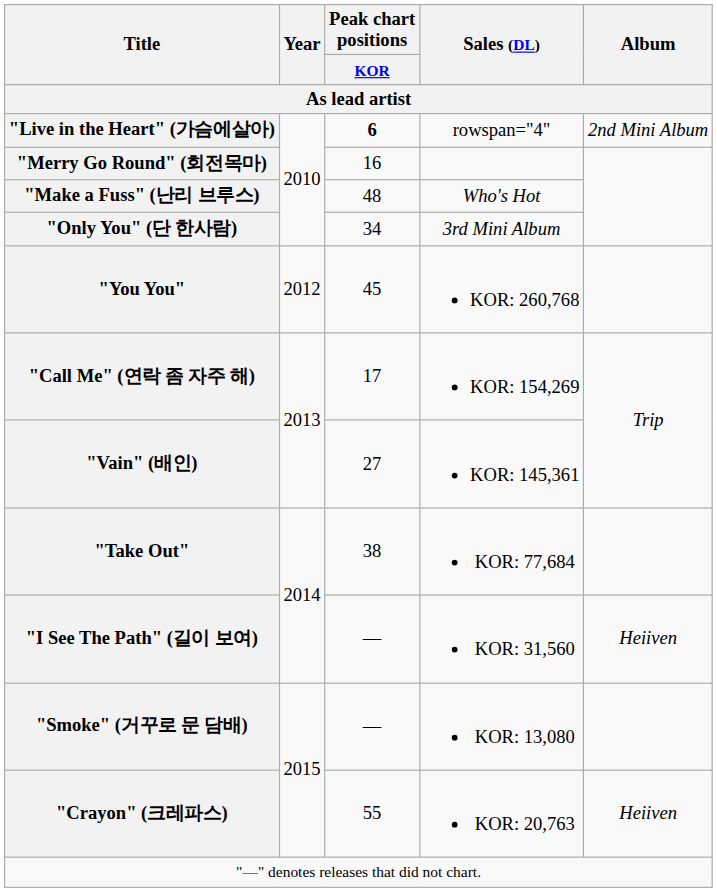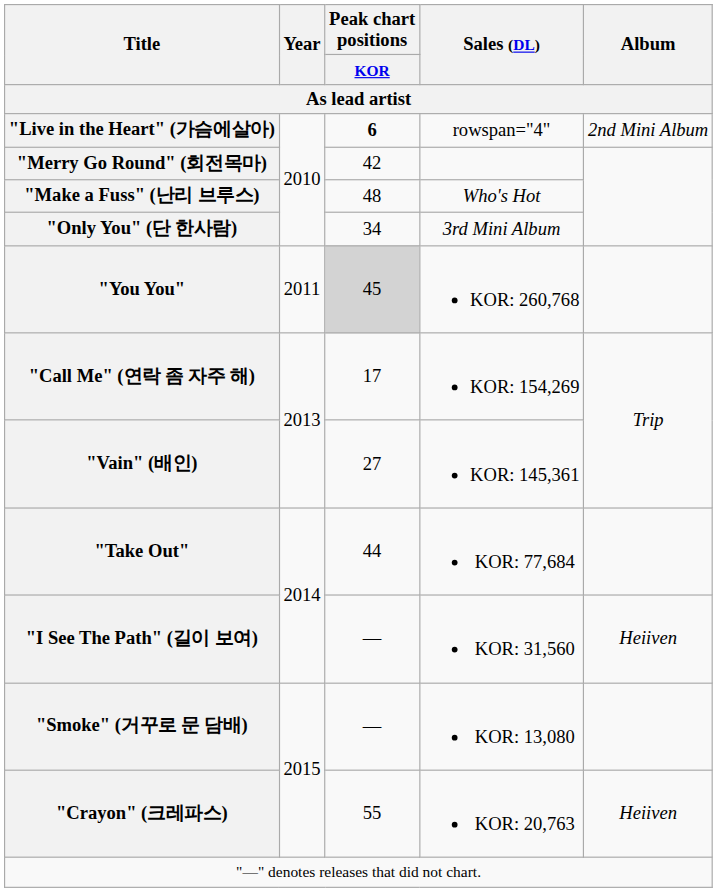(372, 163) 16 -> (372, 163) 42
(302, 289) 2012 -> (302, 289) 2011
(372, 289) no background -> (372, 289) lightgrey background
(372, 551) 38 -> (372, 551) 44
